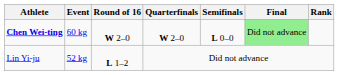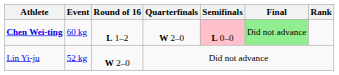(117, 38) W 2–0 -> (117, 38) L 1–2
(223, 38) no background -> (223, 38) pink background
(117, 63) L 1–2 -> (117, 63) W 2–0
